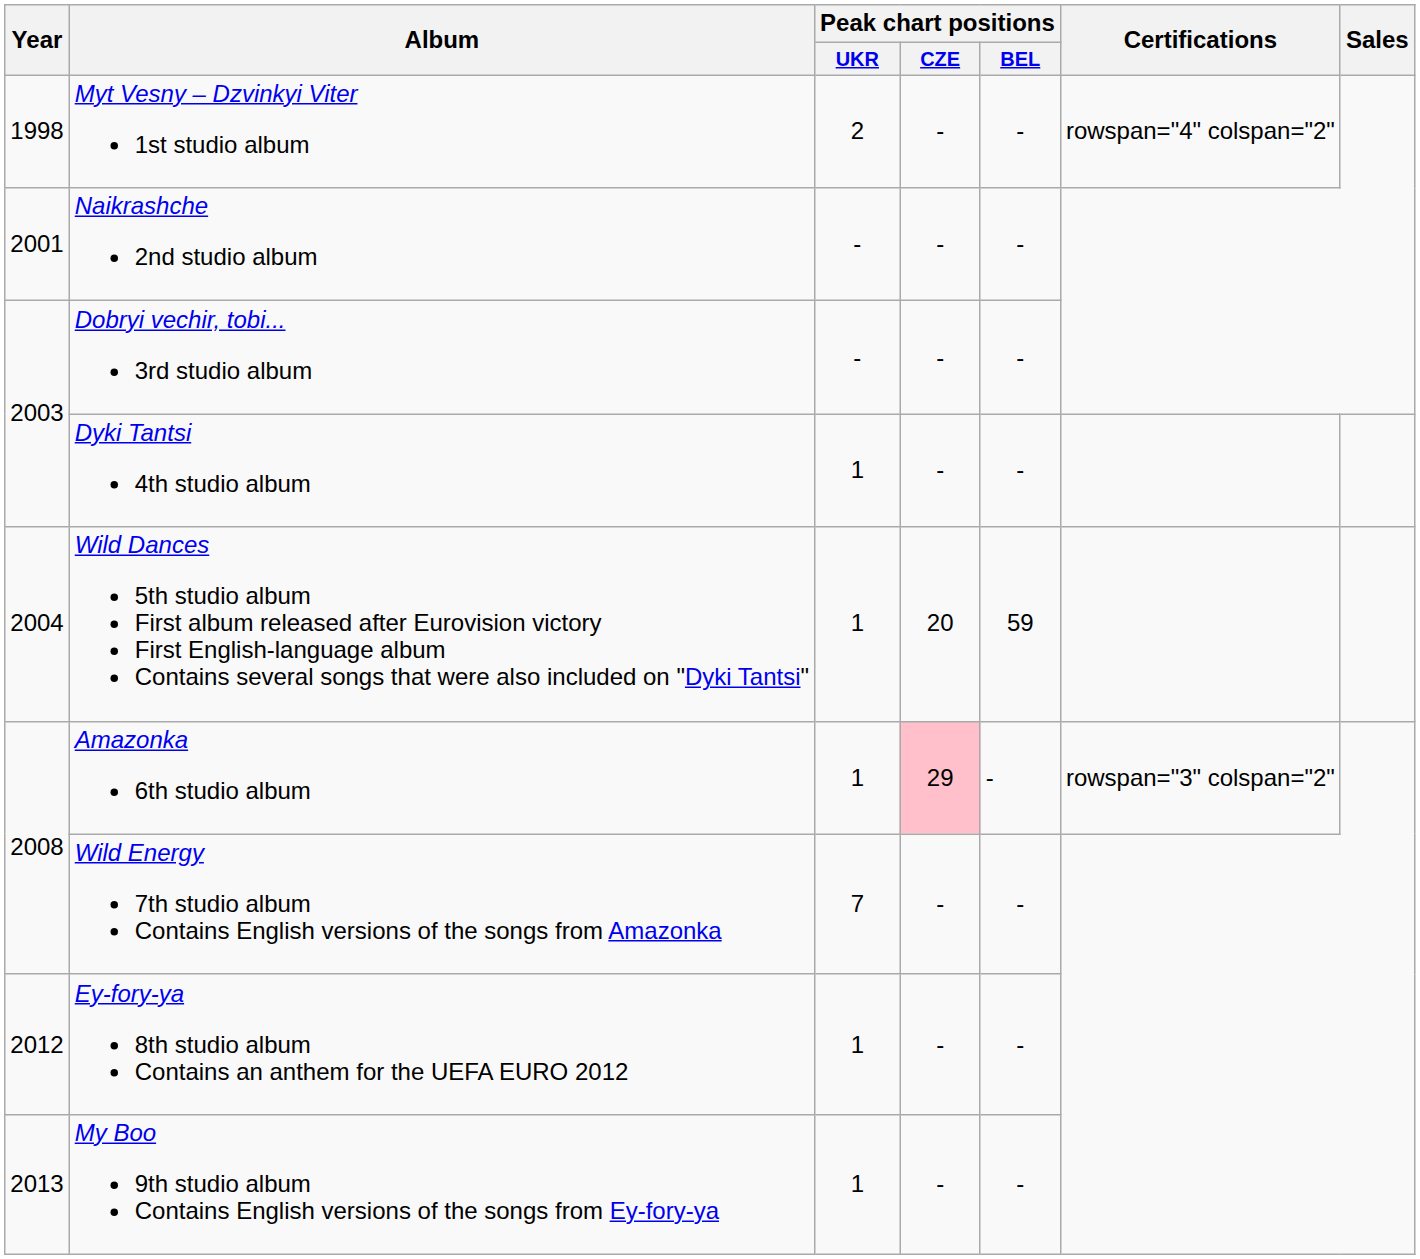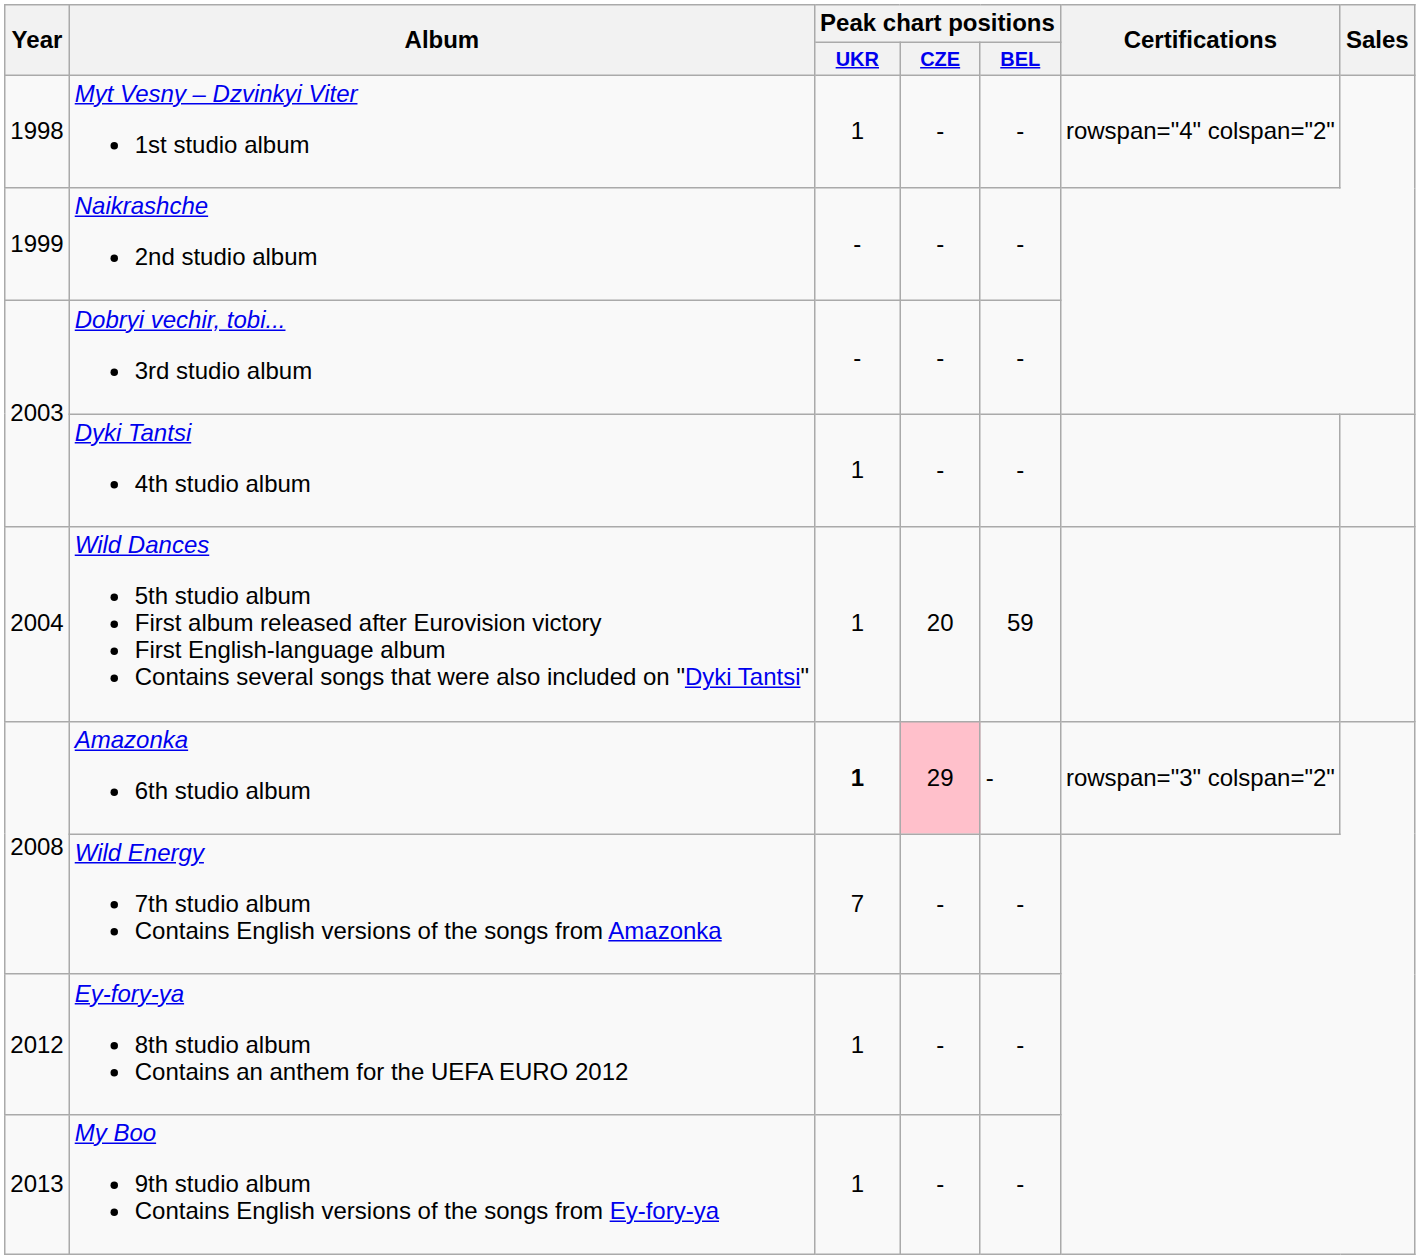(857, 131) 2 -> (857, 131) 1
(37, 244) 2001 -> (37, 244) 1999
(857, 777) normal -> (857, 777) bold
